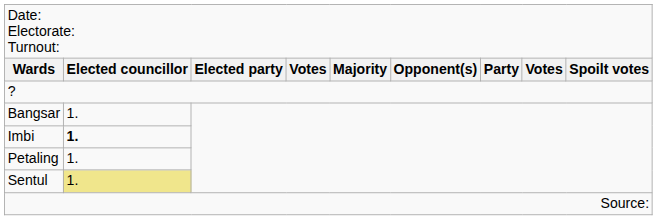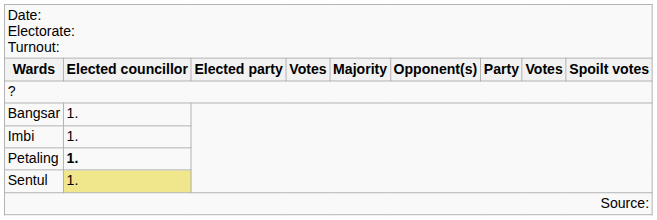(72, 136) bold -> (72, 136) normal
(72, 158) normal -> (72, 158) bold
